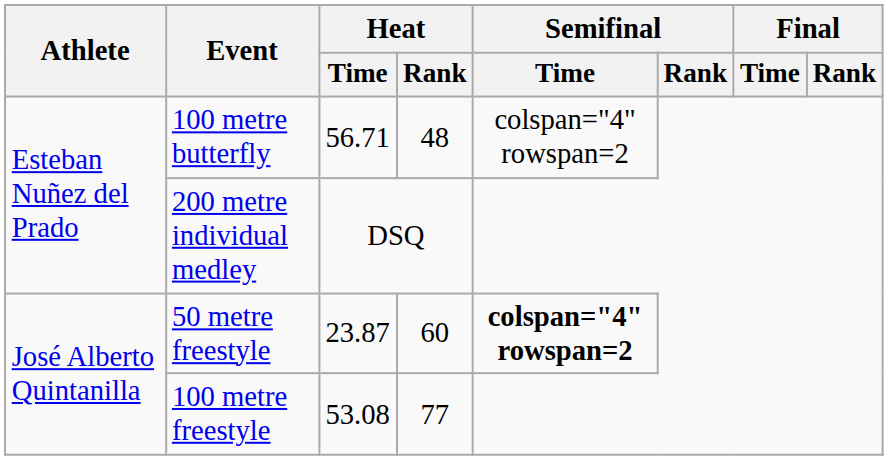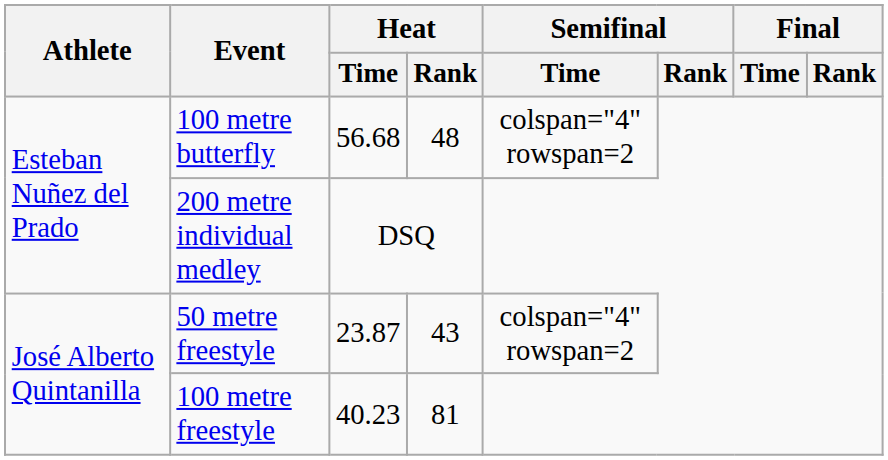(358, 137) 56.71 -> (368, 137) 56.68
(435, 333) 60 -> (445, 333) 43
(565, 333) bold -> (570, 333) normal
(358, 414) 53.08 -> (368, 414) 40.23
(435, 414) 77 -> (445, 414) 81
